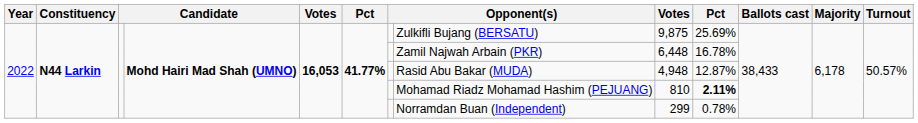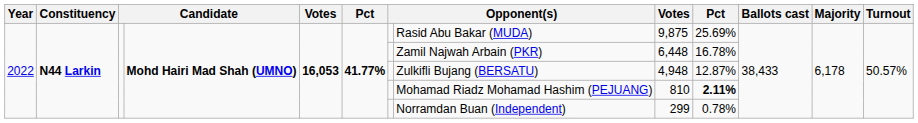(467, 33) Zulkifli Bujang (BERSATU) -> (464, 33) Rasid Abu Bakar (MUDA)
(464, 71) Rasid Abu Bakar (MUDA) -> (467, 71) Zulkifli Bujang (BERSATU)
